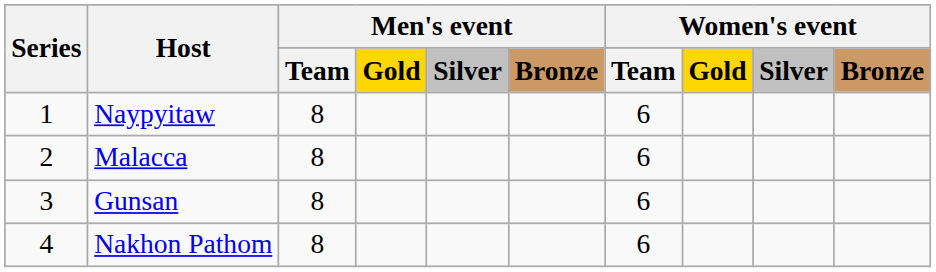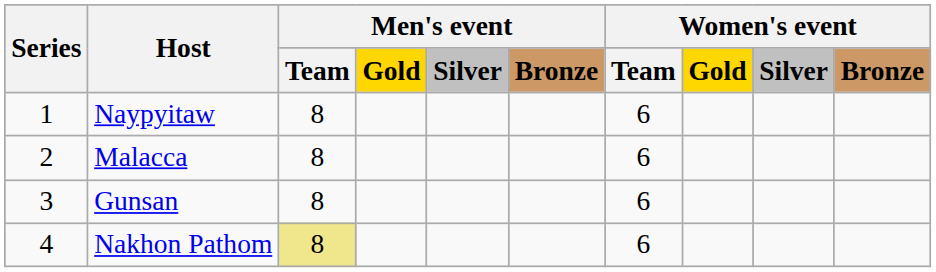(317, 244) no background -> (317, 244) khaki background
